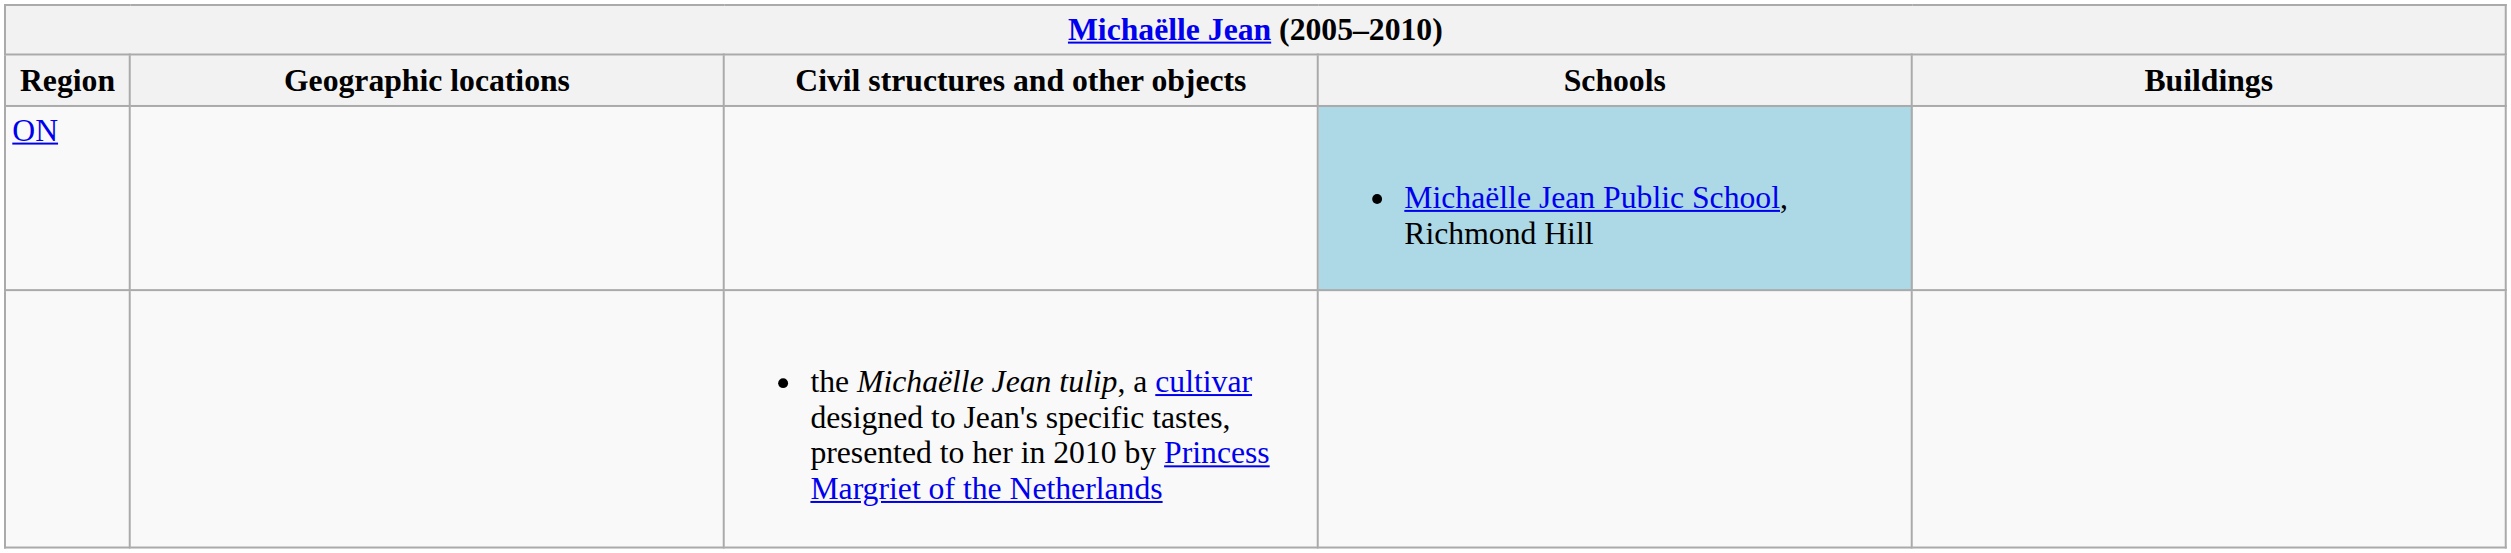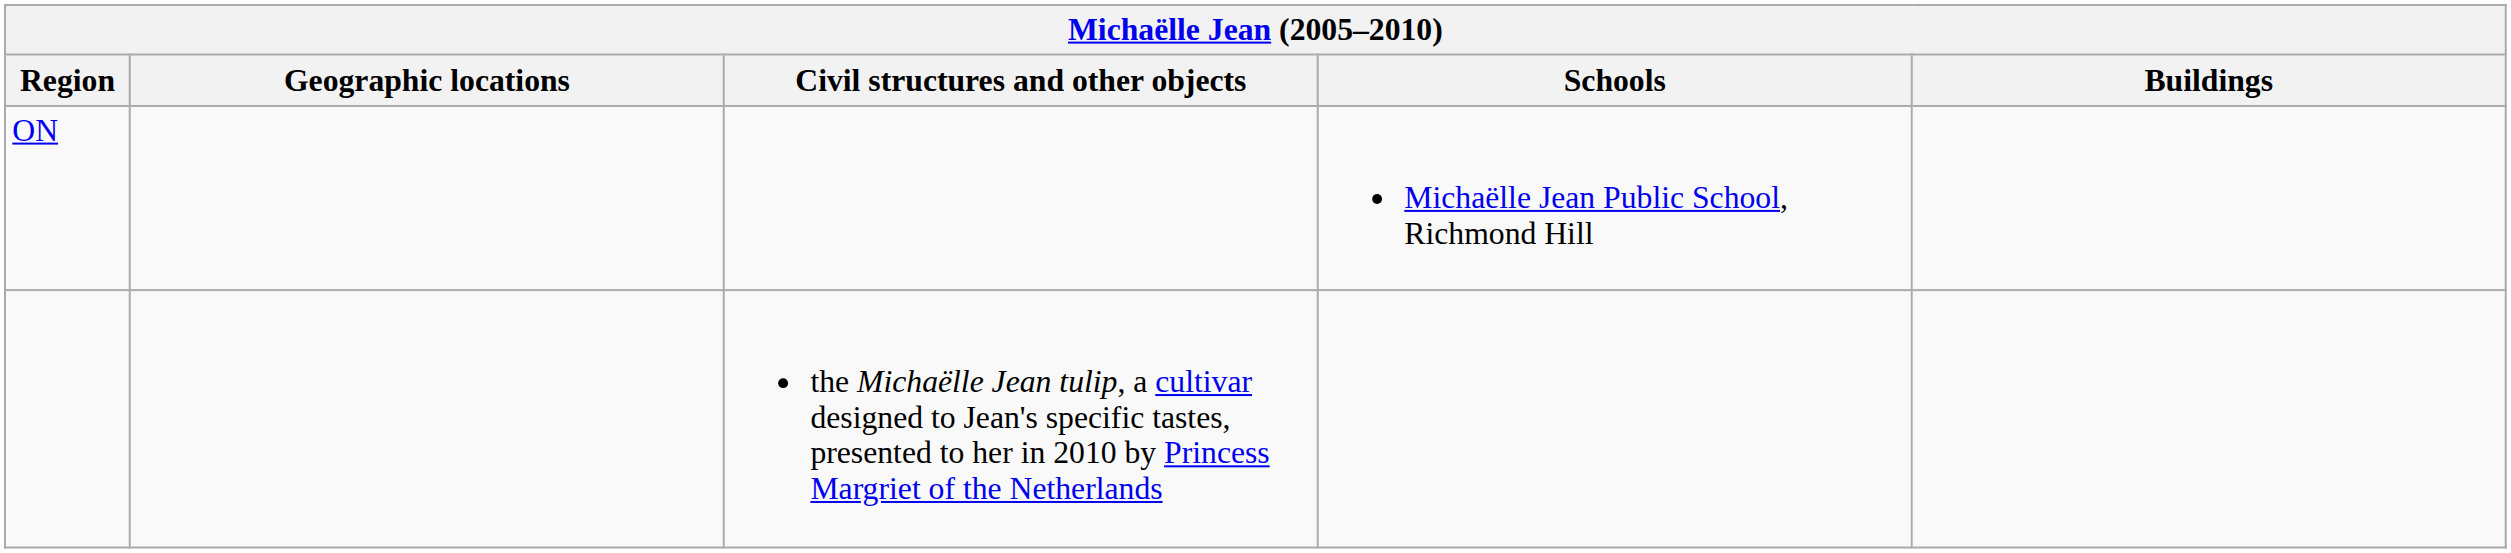(1615, 216) lightblue background -> (1615, 216) no background
